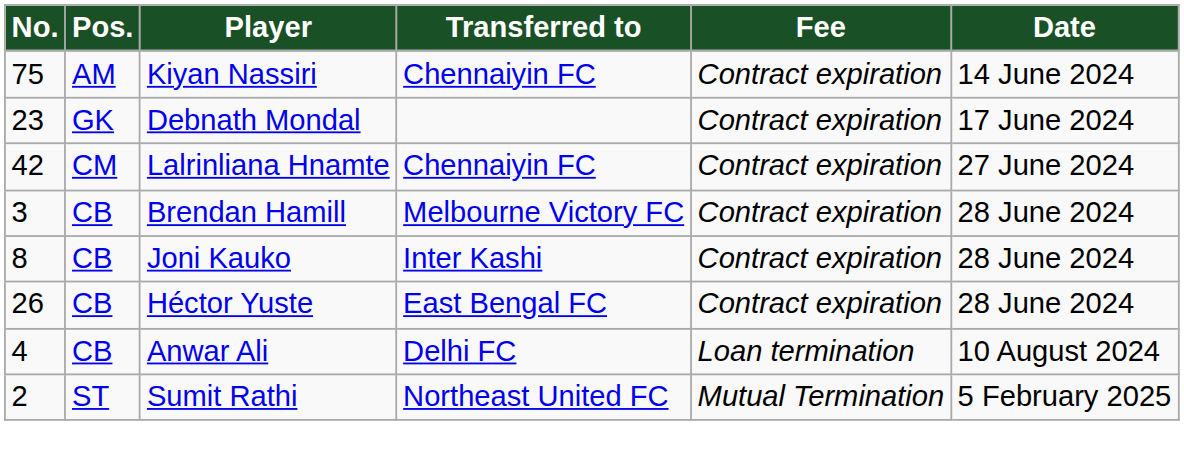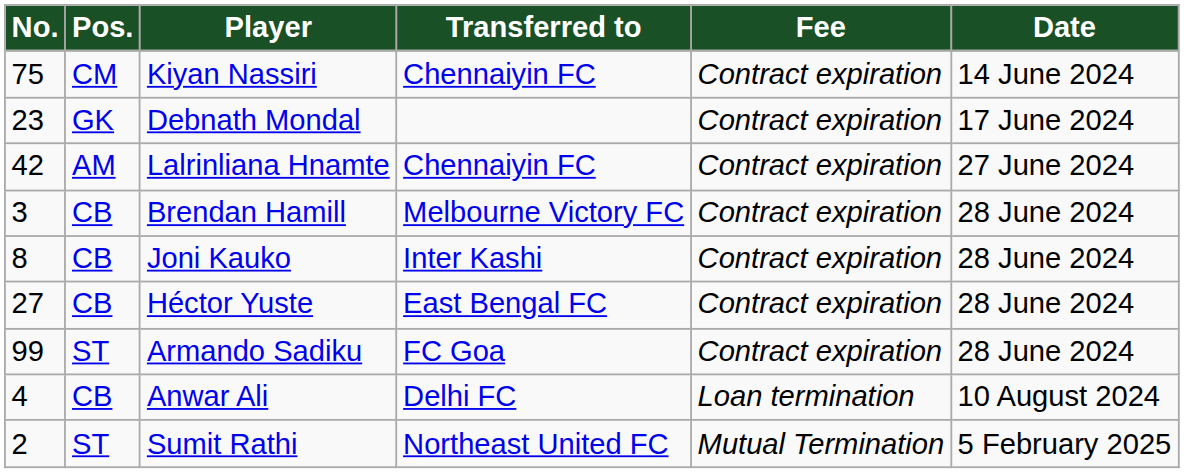(94, 73) AM -> (95, 73) CM
(95, 166) CM -> (94, 166) AM
(28, 304) 26 -> (28, 304) 27
+ row: (255, 350)
